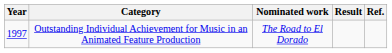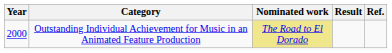(17, 34) 1997 -> (17, 34) 2000
(292, 34) no background -> (292, 34) khaki background
